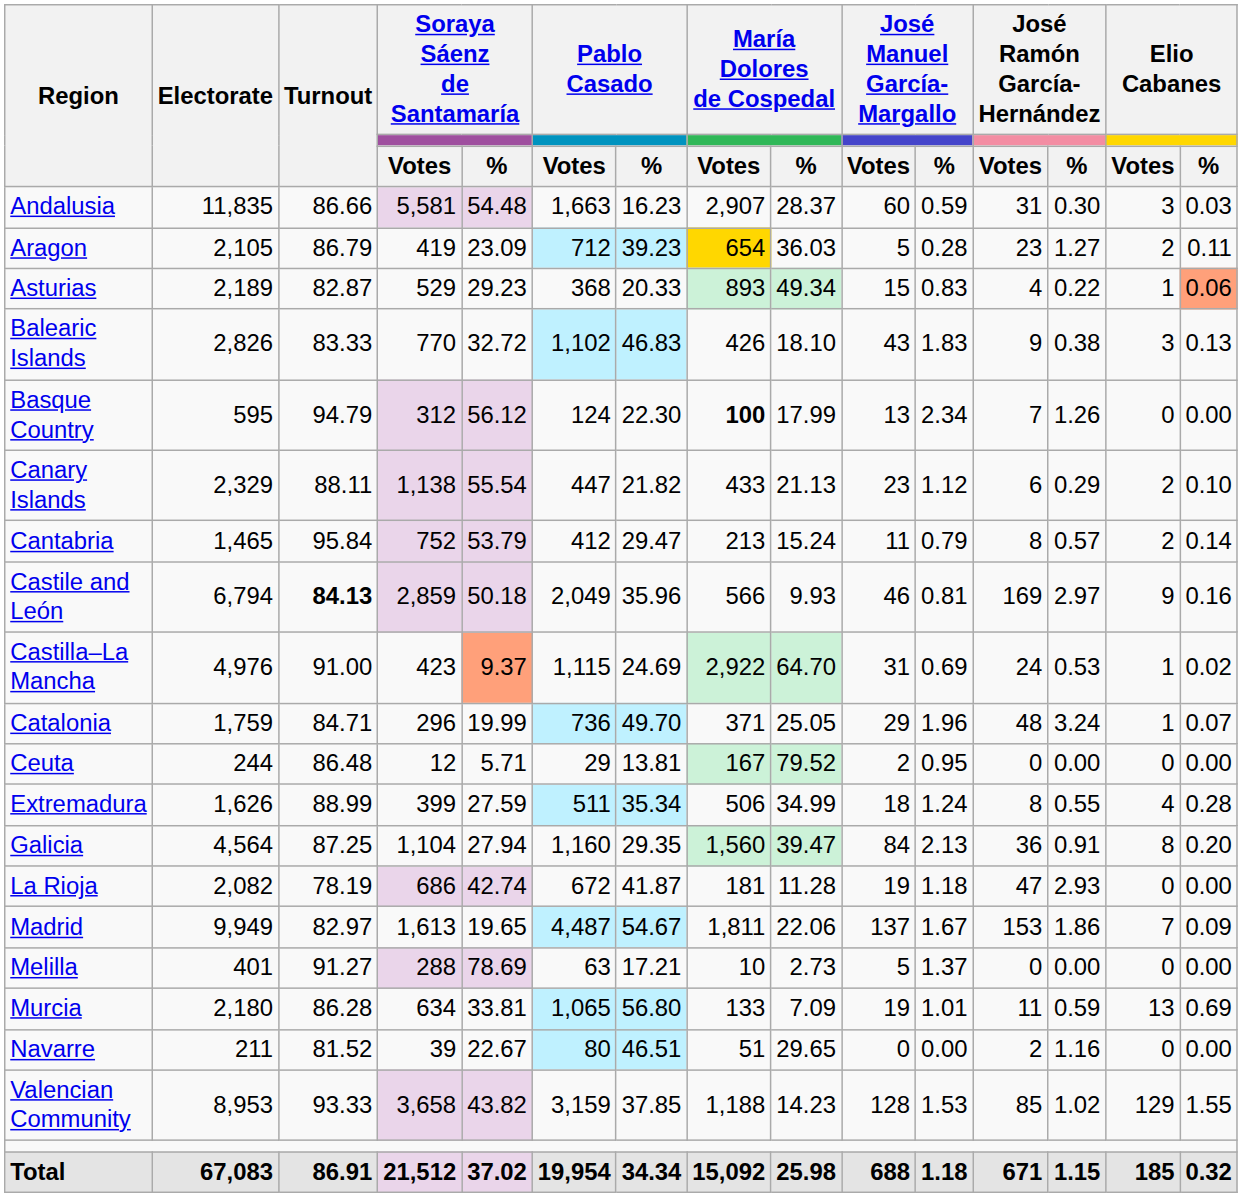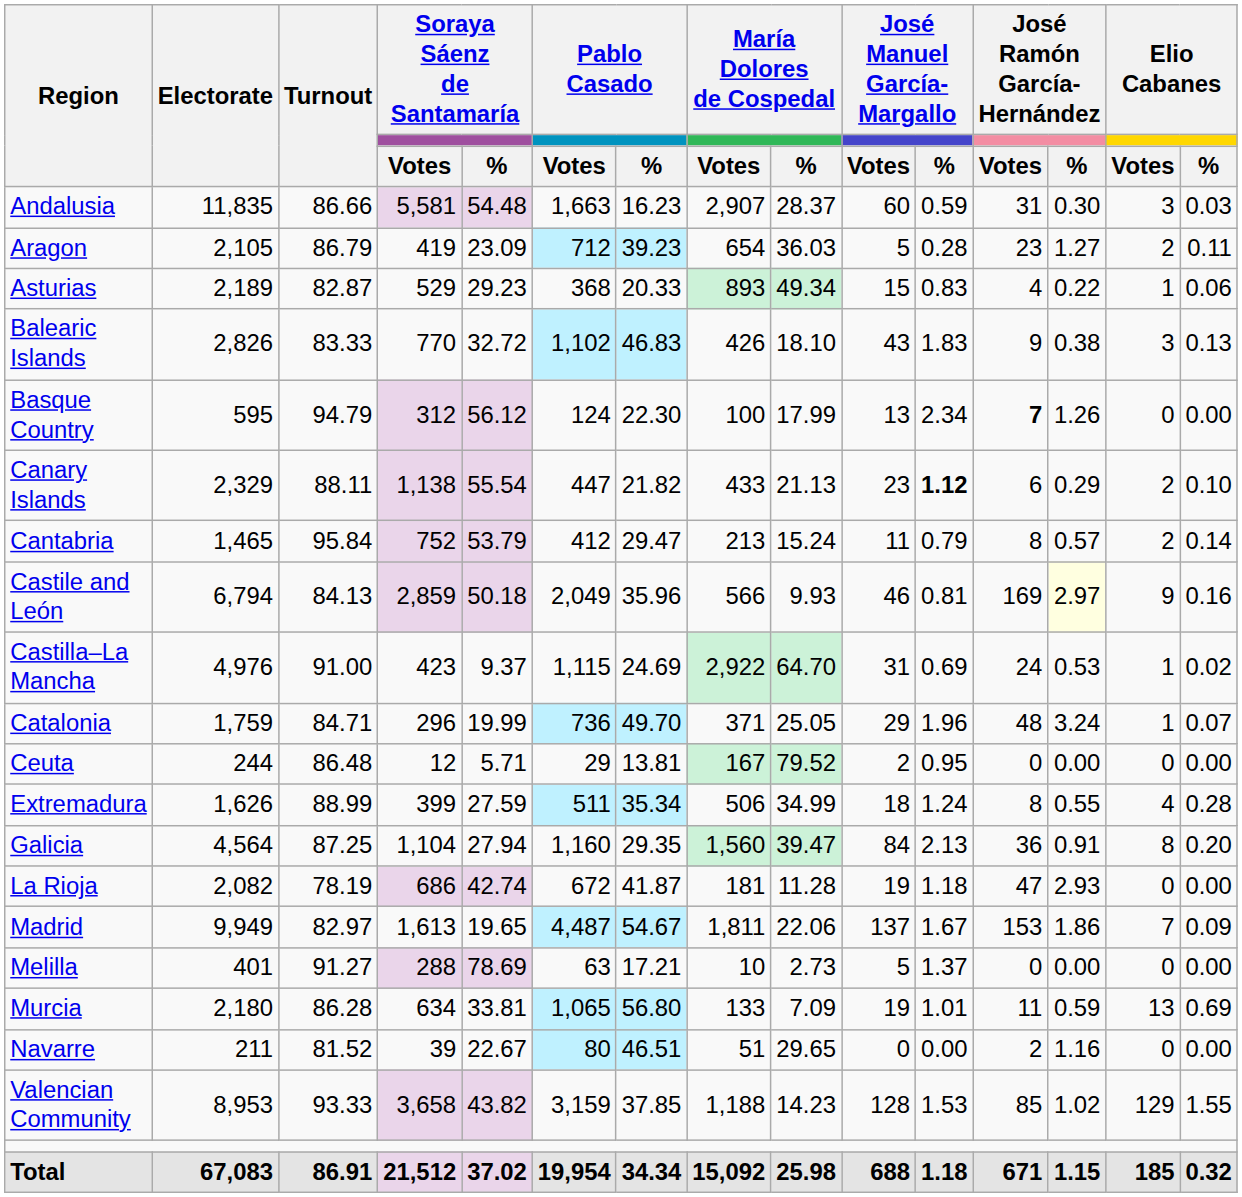(745, 247) gold background -> (745, 247) no background
(1209, 288) lightsalmon background -> (1209, 288) no background
(745, 414) bold -> (745, 414) normal
(1036, 414) normal -> (1036, 414) bold
(944, 485) normal -> (944, 485) bold
(342, 596) bold -> (342, 596) normal
(1077, 596) no background -> (1077, 596) lightyellow background
(504, 667) lightsalmon background -> (504, 667) no background
